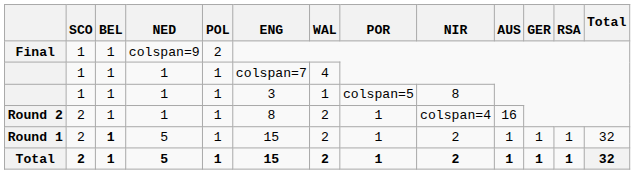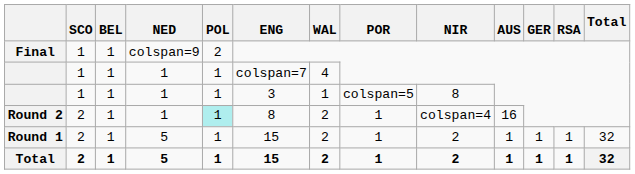(218, 116) no background -> (218, 116) paleturquoise background
(111, 137) bold -> (111, 137) normal
